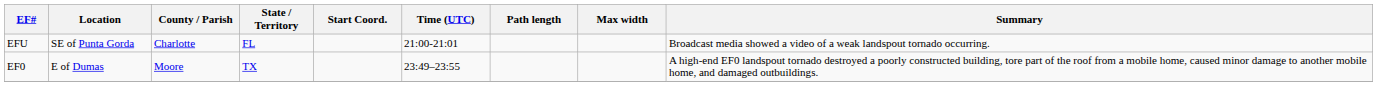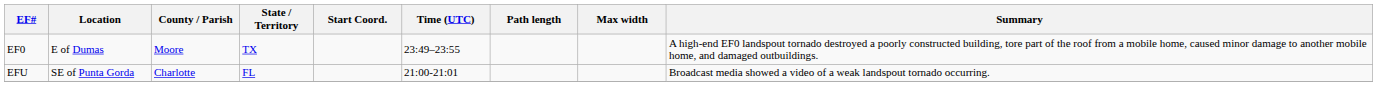rows swapped: (17, 43) <-> (16, 66)
